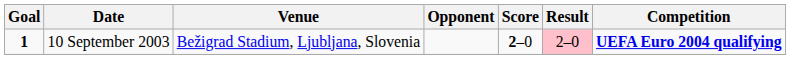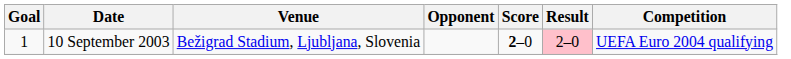(24, 41) bold -> (24, 41) normal
(689, 41) bold -> (685, 41) normal
